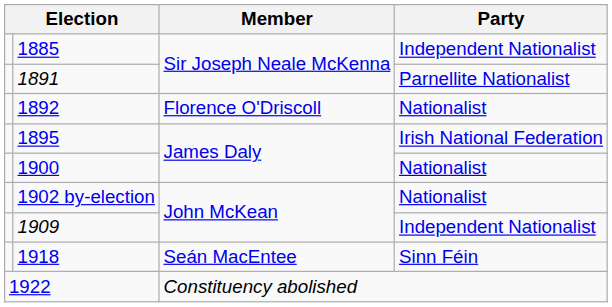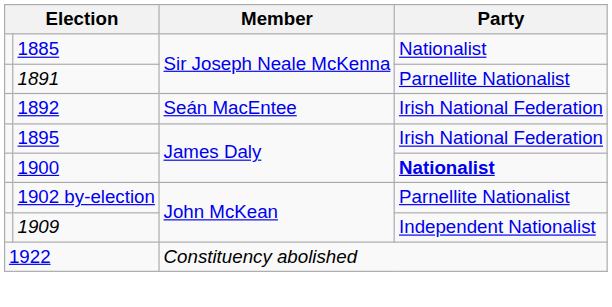(497, 49) Independent Nationalist -> (443, 49) Nationalist
(242, 108) Florence O'Driscoll -> (230, 108) Seán MacEntee
(443, 108) Nationalist -> (501, 108) Irish National Federation
(443, 167) normal -> (447, 167) bold
(443, 197) Nationalist -> (484, 197) Parnellite Nationalist
- row: (38, 256)
